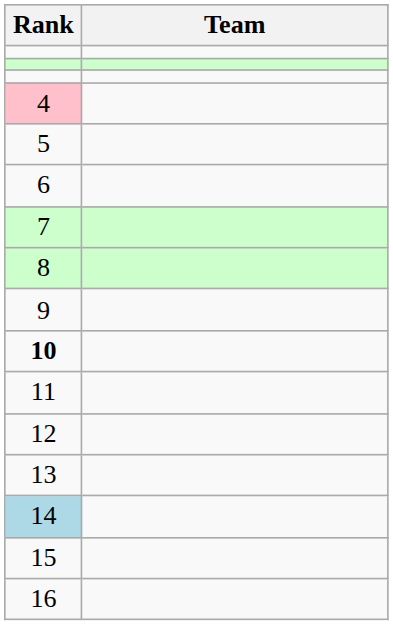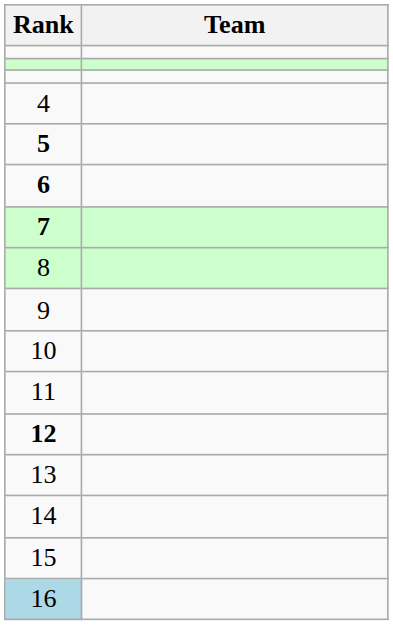(43, 102) pink background -> (43, 102) no background
(43, 143) normal -> (43, 143) bold
(43, 185) normal -> (43, 185) bold
(43, 226) normal -> (43, 226) bold
(43, 350) bold -> (43, 350) normal
(43, 433) normal -> (43, 433) bold
(43, 516) lightblue background -> (43, 516) no background
(43, 598) no background -> (43, 598) lightblue background
